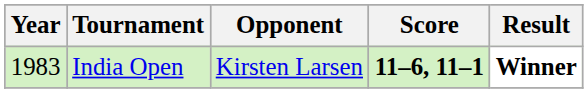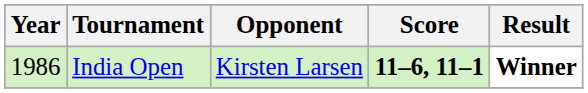(36, 66) 1983 -> (36, 66) 1986
